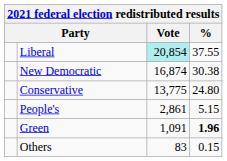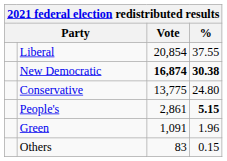(170, 52) paleturquoise background -> (170, 52) no background
(170, 71) normal -> (170, 71) bold
(206, 71) normal -> (206, 71) bold
(209, 109) normal -> (209, 109) bold
(209, 128) bold -> (209, 128) normal
